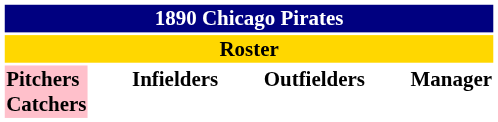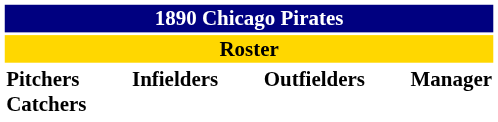(46, 91) pink background -> (46, 91) no background
